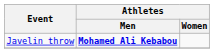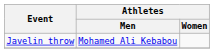(128, 40) bold -> (128, 40) normal
